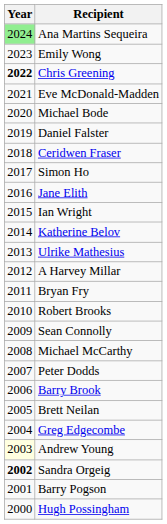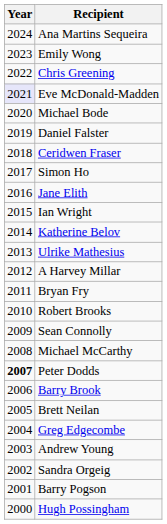(20, 34) lightgreen background -> (20, 34) no background
(20, 73) bold -> (20, 73) normal
(20, 93) no background -> (20, 93) lavender background
(20, 370) normal -> (20, 370) bold
(20, 449) lightyellow background -> (20, 449) no background
(20, 469) bold -> (20, 469) normal
